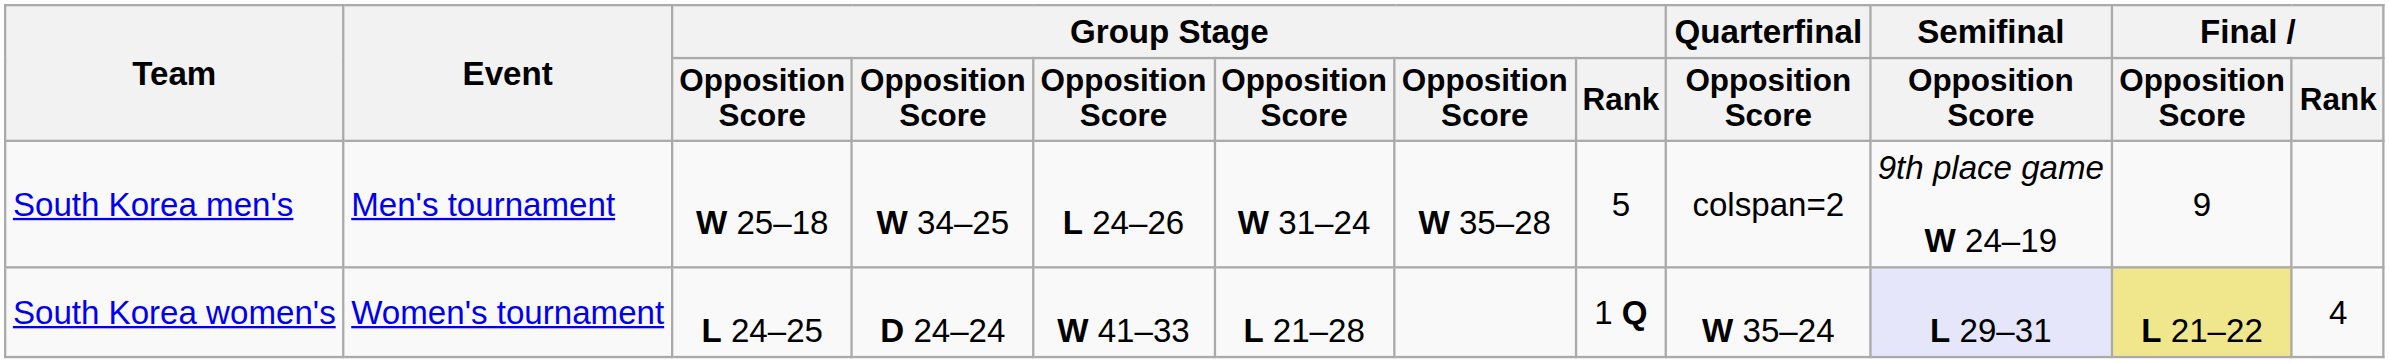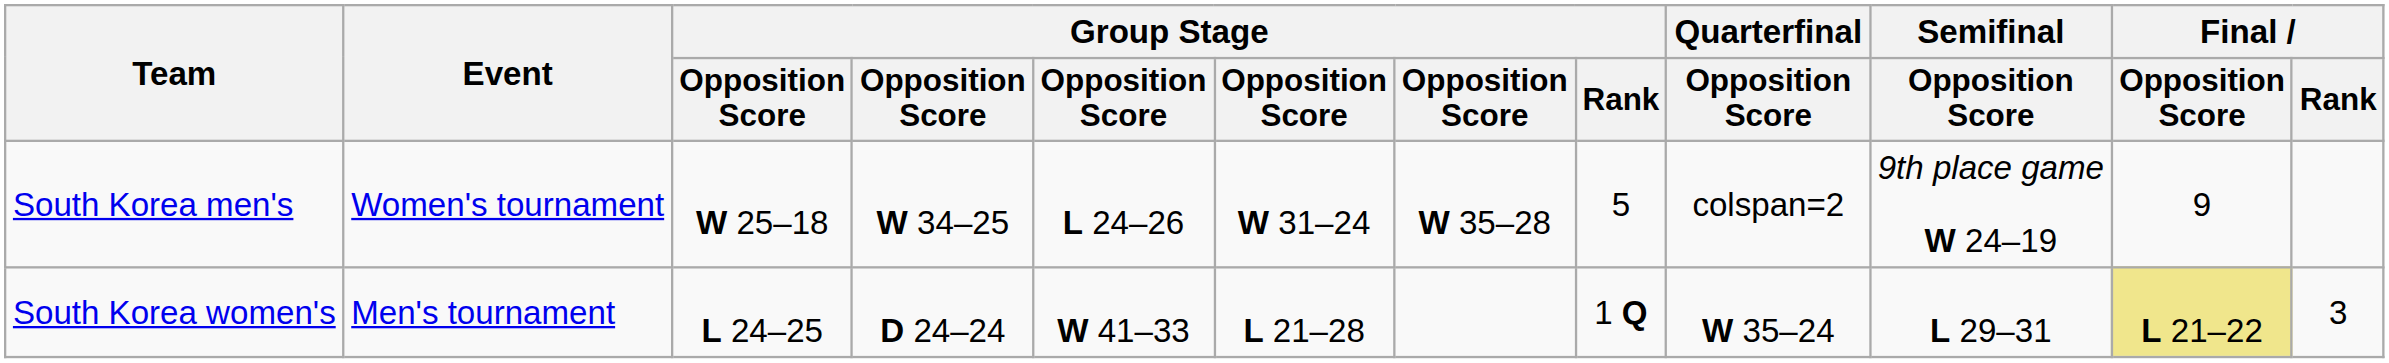(483, 205) Men's tournament -> (508, 205) Women's tournament
(508, 312) Women's tournament -> (483, 312) Men's tournament
(1991, 331) lavender background -> (1991, 331) no background
(2338, 312) 4 -> (2338, 312) 3
